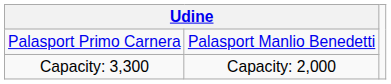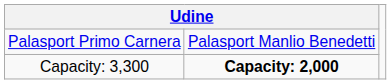(282, 66) normal -> (282, 66) bold
